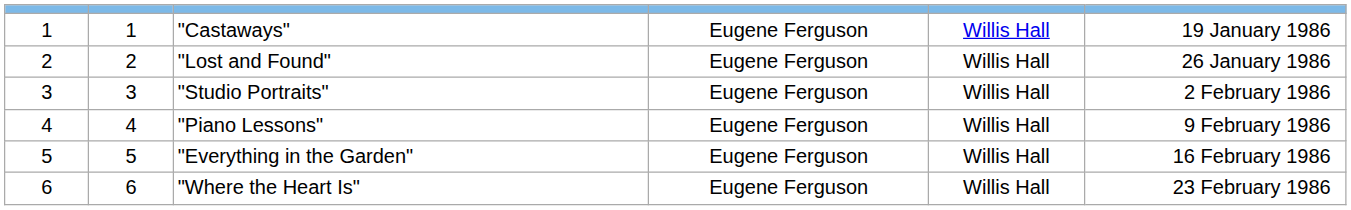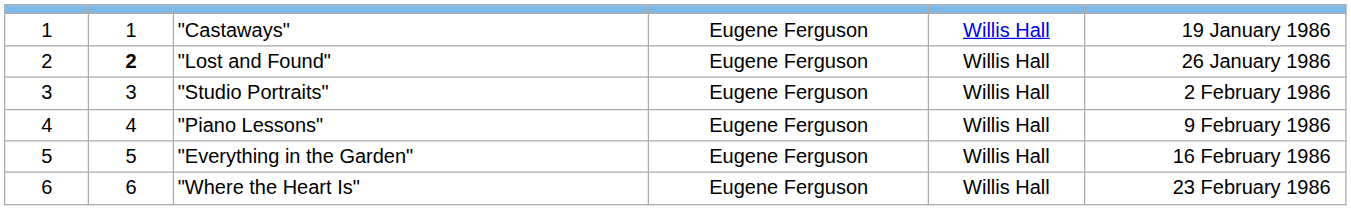(131, 61) normal -> (131, 61) bold
